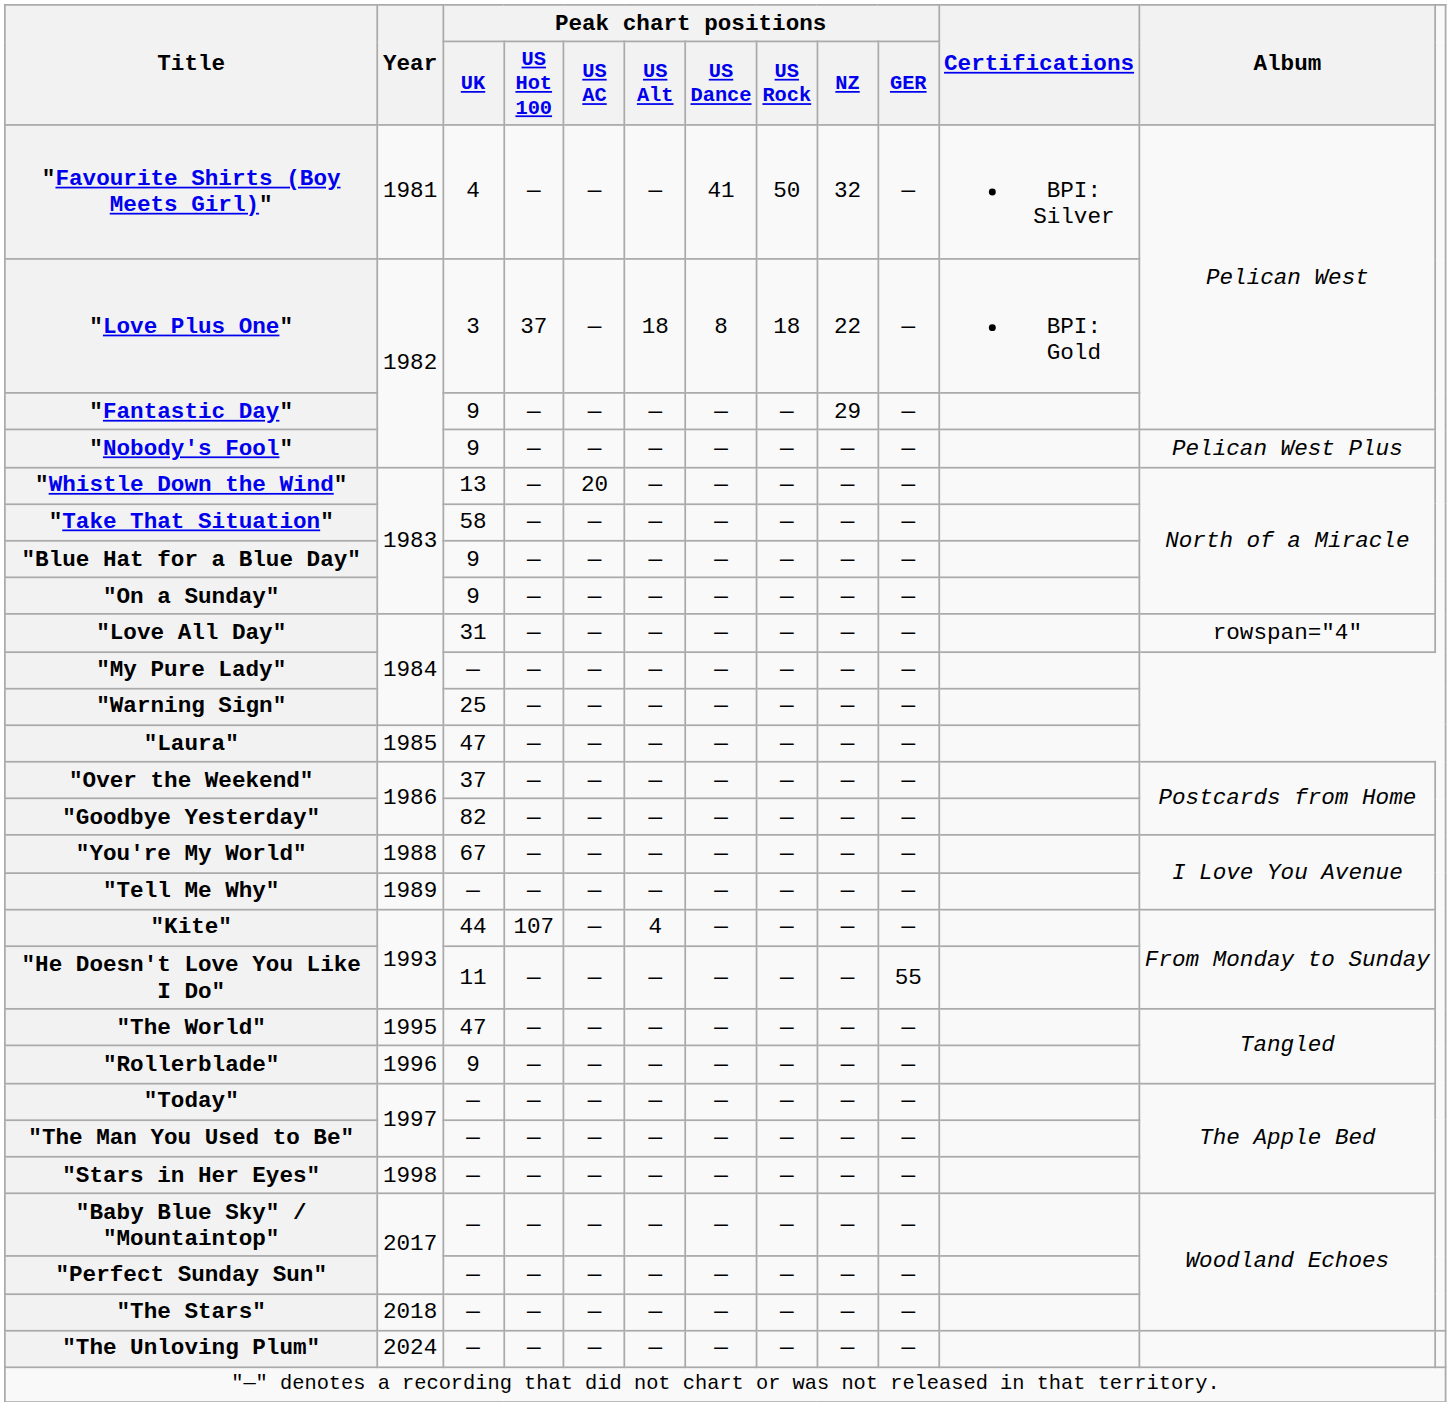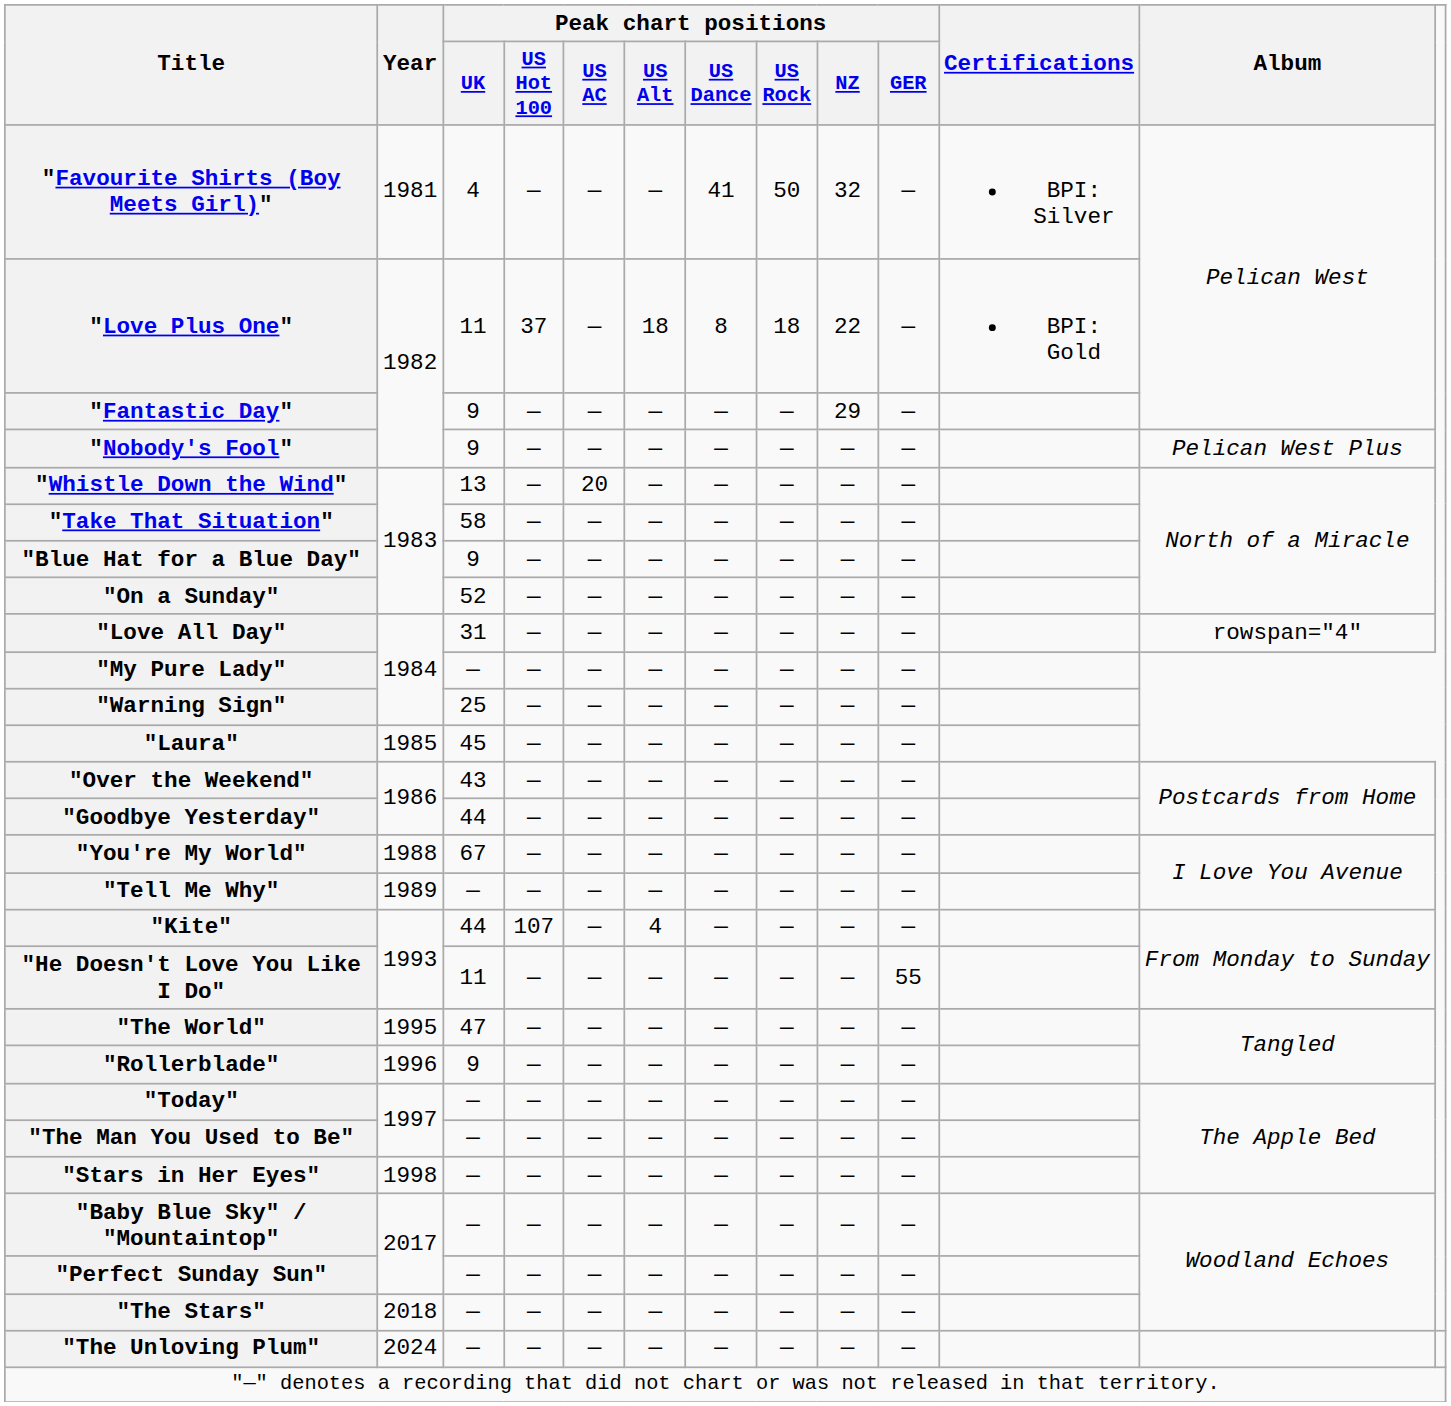(473, 326) 3 -> (473, 326) 11
(473, 596) 9 -> (473, 596) 52
(473, 744) 47 -> (473, 744) 45
(473, 780) 37 -> (473, 780) 43
(473, 817) 82 -> (473, 817) 44
